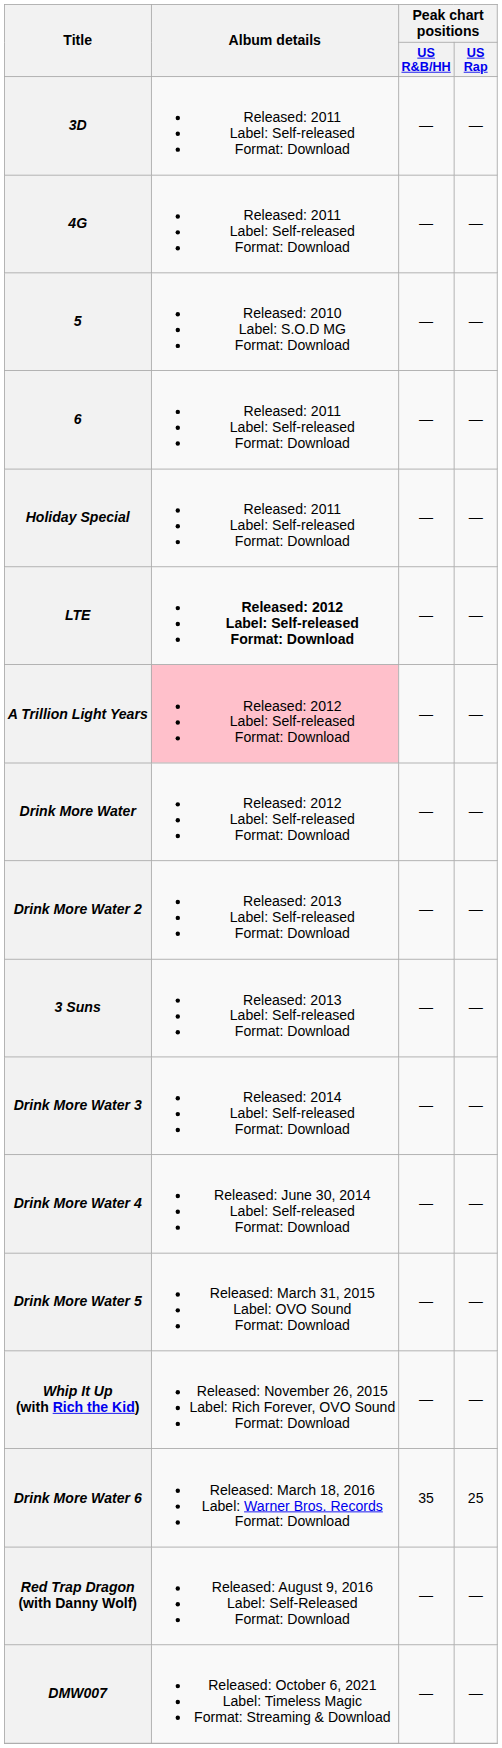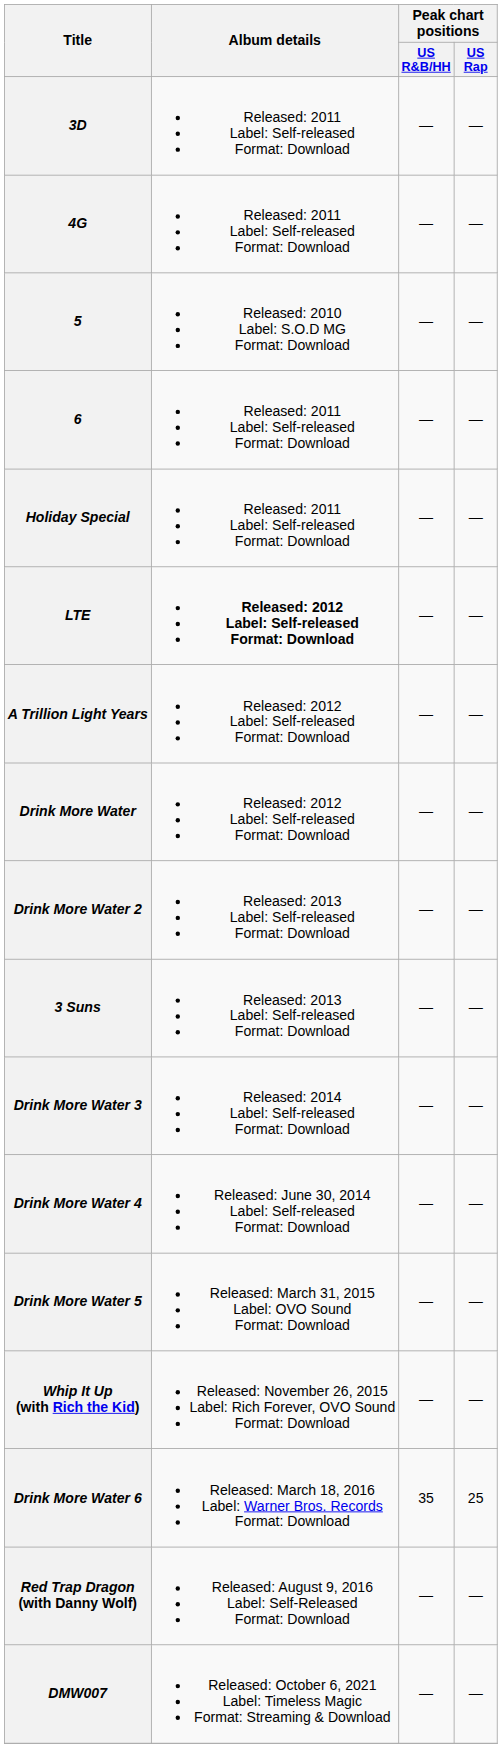(275, 722) pink background -> (275, 722) no background
